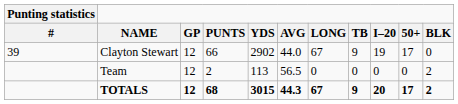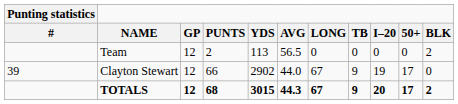rows swapped: (139, 52) <-> (114, 71)
